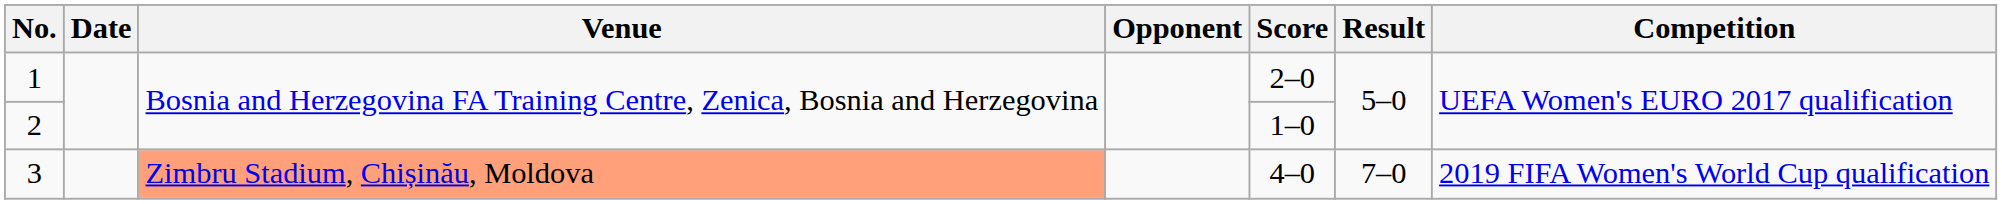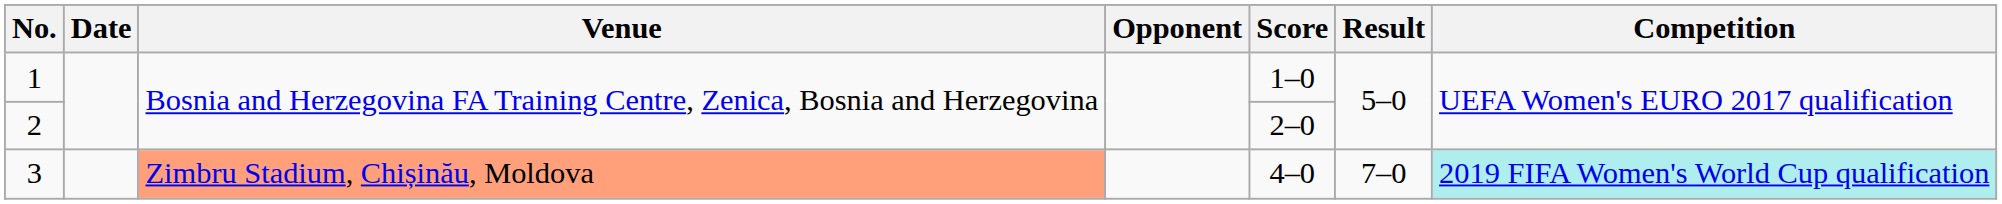(1292, 76) 2–0 -> (1292, 76) 1–0
(1292, 125) 1–0 -> (1292, 125) 2–0
(1714, 173) no background -> (1714, 173) paleturquoise background
